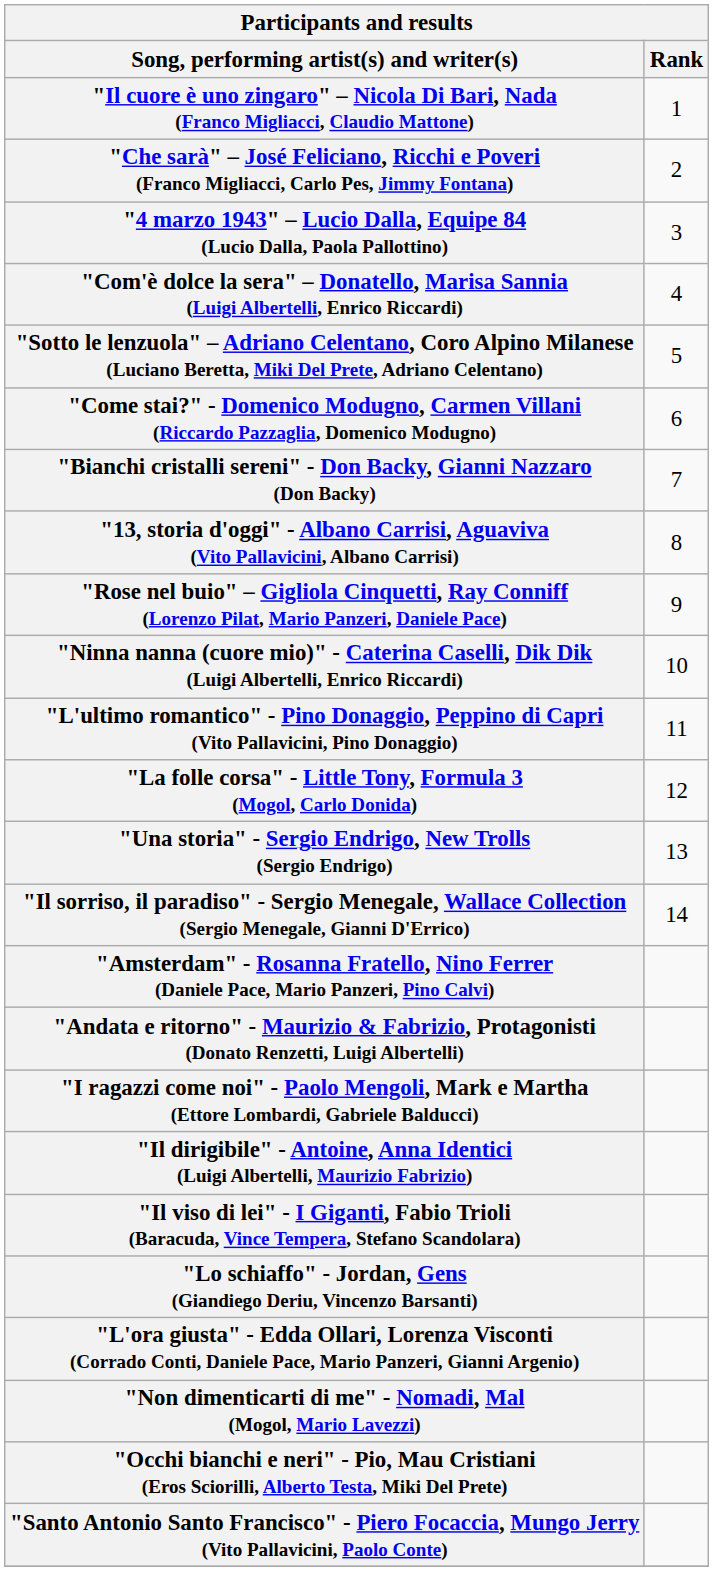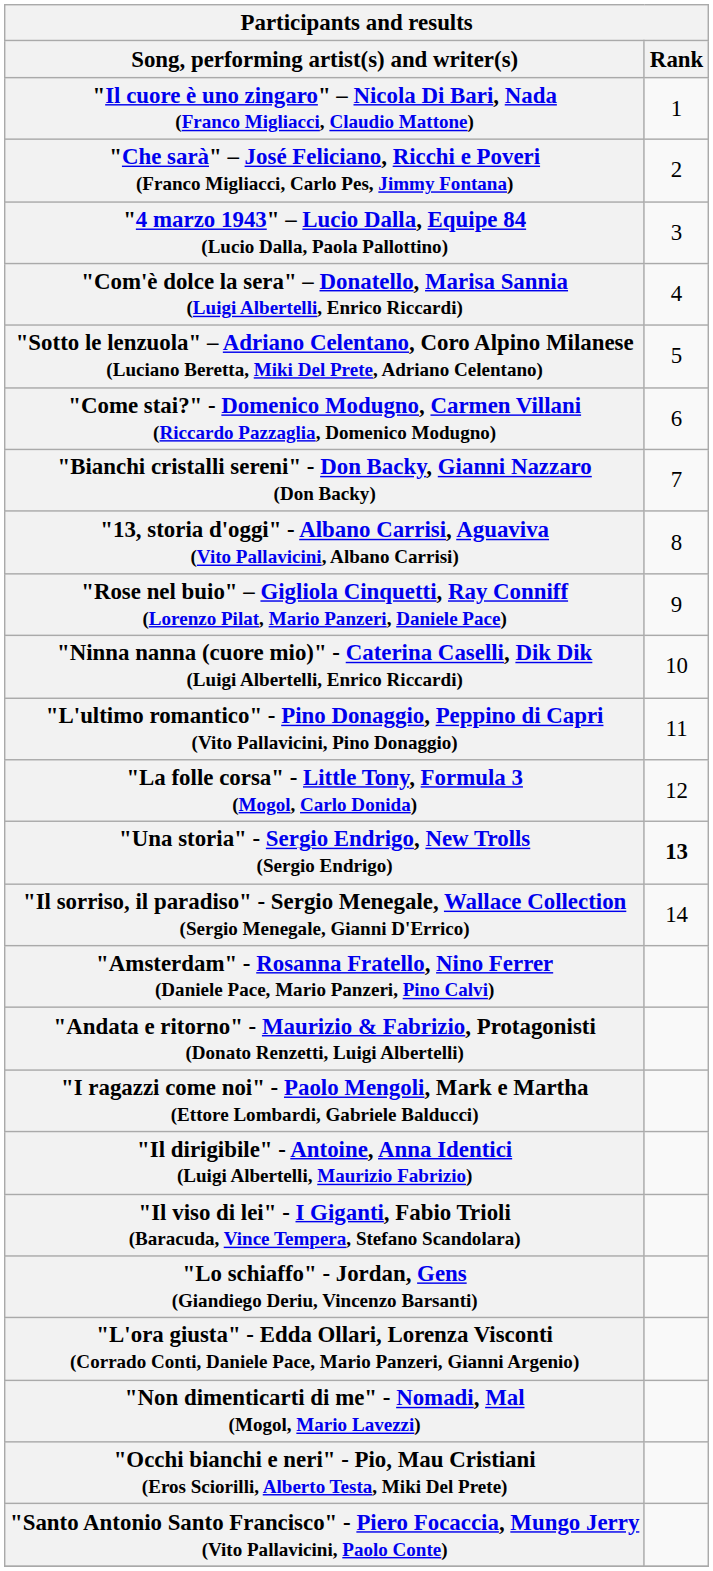(677, 852) normal -> (677, 852) bold
